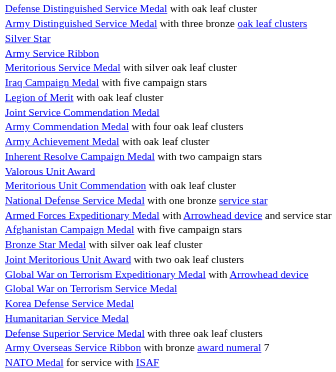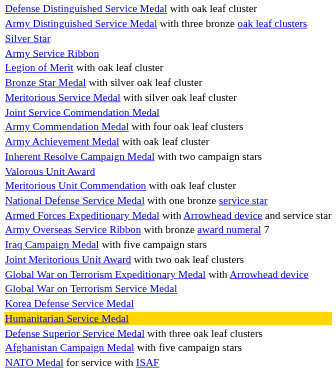(121, 68) Meritorious Service Medal with silver oak leaf cluster -> (84, 68) Legion of Merit with oak leaf cluster
(106, 82) Iraq Campaign Medal with five campaign stars -> (104, 82) Bronze Star Medal with silver oak leaf cluster
(84, 97) Legion of Merit with oak leaf cluster -> (121, 97) Meritorious Service Medal with silver oak leaf cluster
(123, 230) Afghanistan Campaign Medal with five campaign stars -> (137, 230) Army Overseas Service Ribbon with bronze award numeral 7
(104, 245) Bronze Star Medal with silver oak leaf cluster -> (106, 245) Iraq Campaign Medal with five campaign stars
(67, 318) no background -> (67, 318) gold background
(137, 348) Army Overseas Service Ribbon with bronze award numeral 7 -> (123, 348) Afghanistan Campaign Medal with five campaign stars
